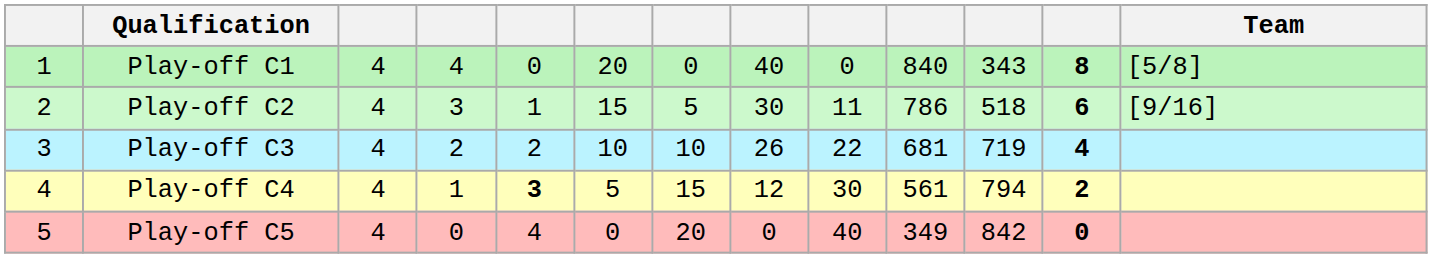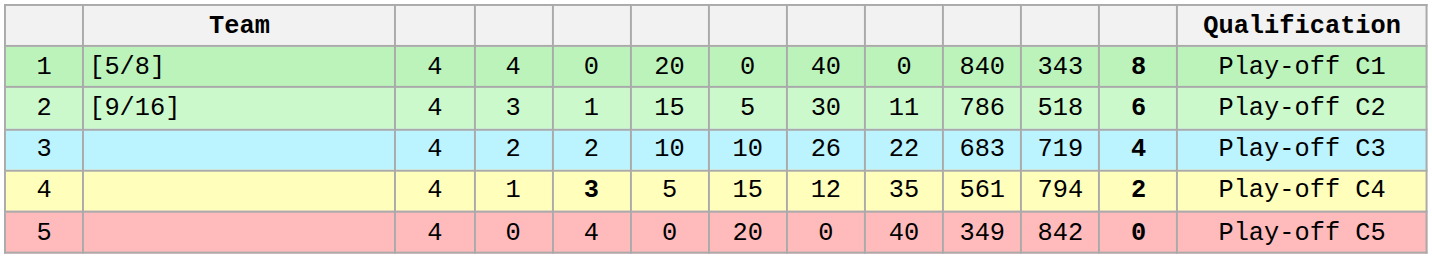columns swapped: (1274, 26) <-> (211, 26)
(925, 150) 681 -> (982, 150) 683
(847, 191) 30 -> (904, 191) 35
